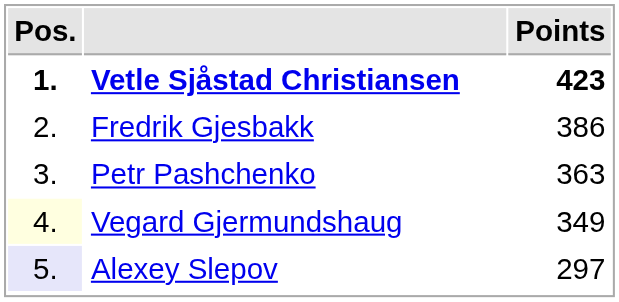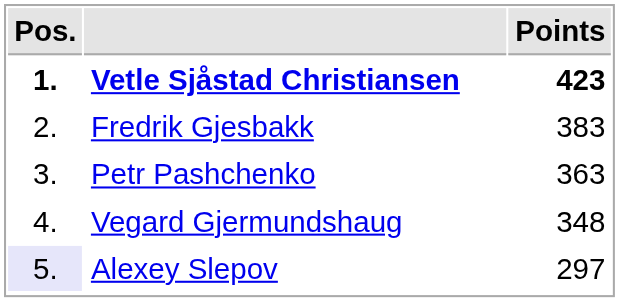(581, 127) 386 -> (581, 127) 383
(45, 221) lightyellow background -> (45, 221) no background
(581, 221) 349 -> (581, 221) 348
